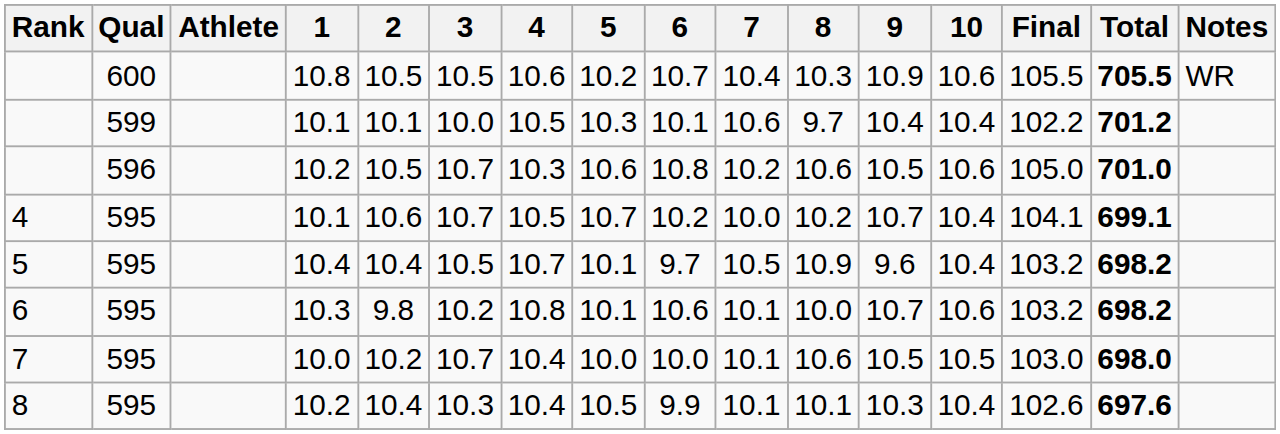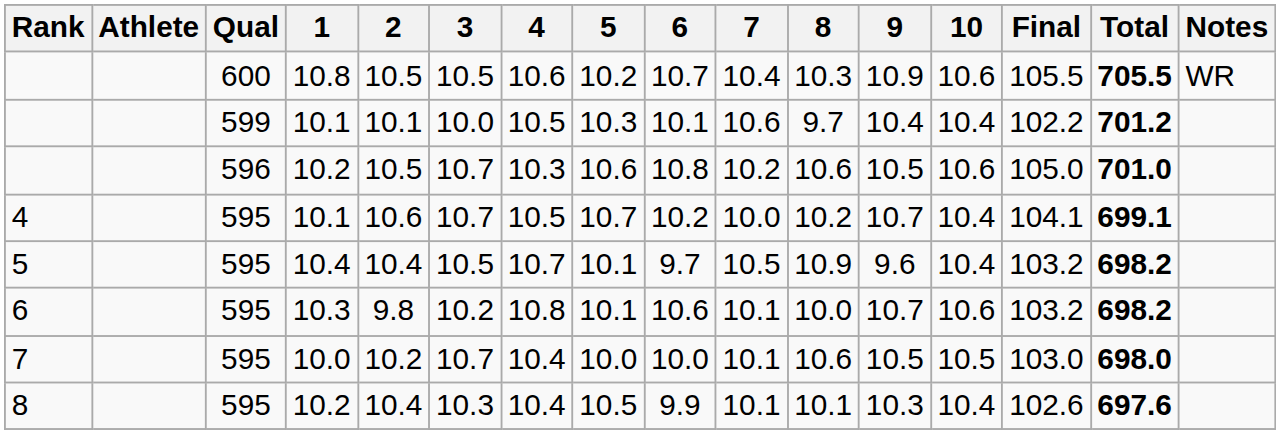columns swapped: (229, 28) <-> (131, 28)
